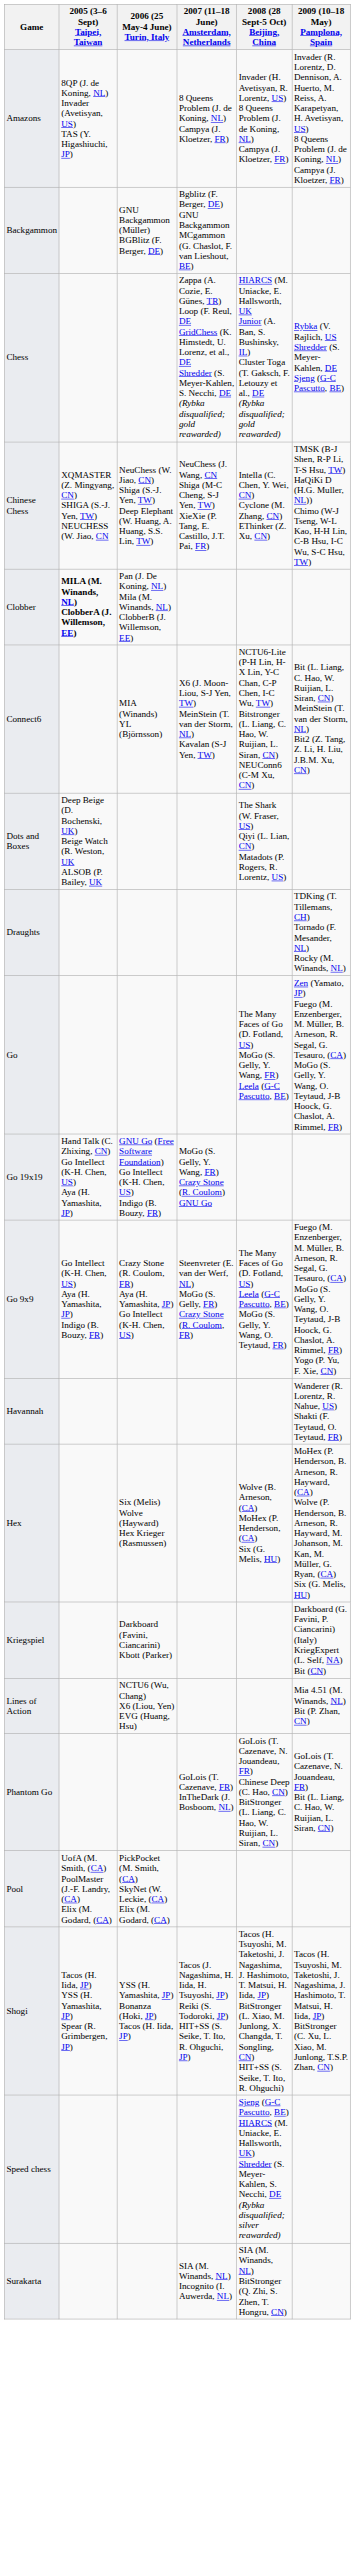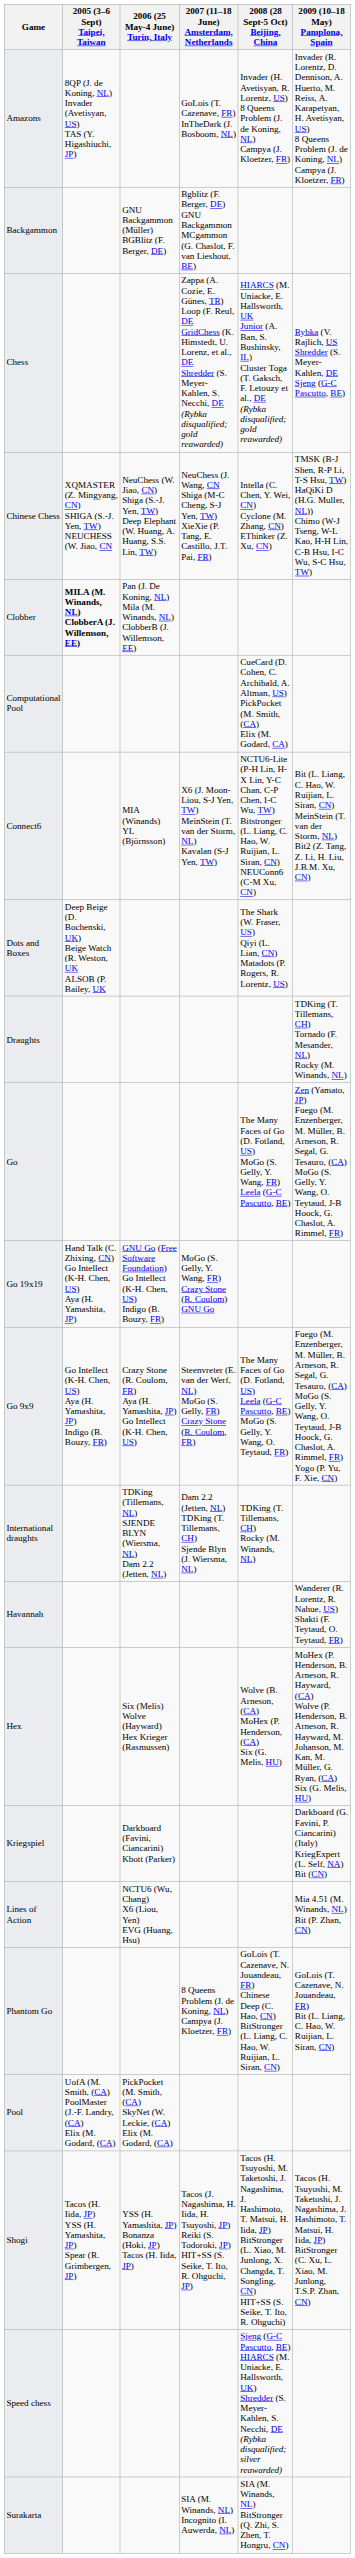(205, 118) 8 Queens Problem (J. de Koning, NL) Campya (J. Kloetzer, FR) -> (209, 118) GoLois (T. Cazenave, FR) InTheDark (J. Bosboom, NL)
+ row: (33, 703)
+ row: (30, 1533)
(206, 1792) GoLois (T. Cazenave, FR) InTheDark (J. Bosboom, NL) -> (208, 2011) 8 Queens Problem (J. de Koning, NL) Campya (J. Kloetzer, FR)
